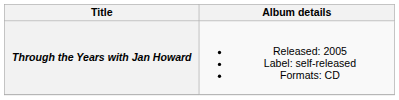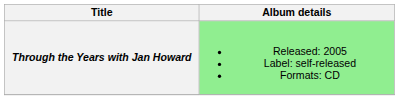(297, 64) no background -> (297, 64) lightgreen background
